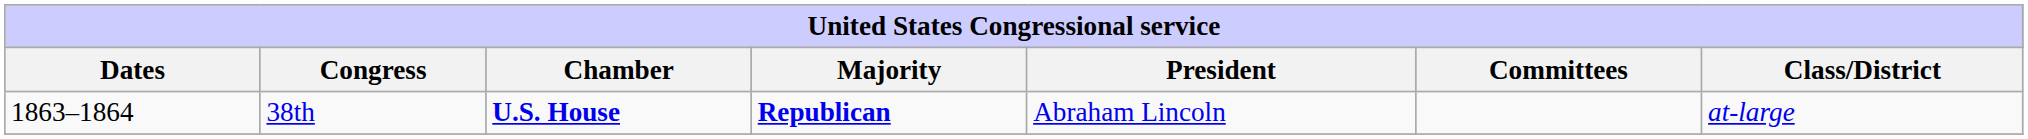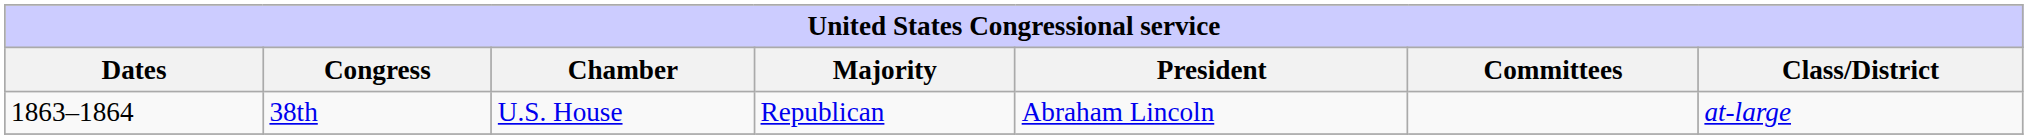(556, 112) bold -> (560, 112) normal
(824, 112) bold -> (822, 112) normal
